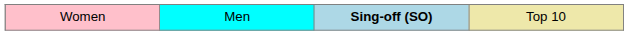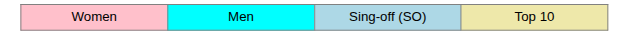(392, 17) bold -> (388, 17) normal
